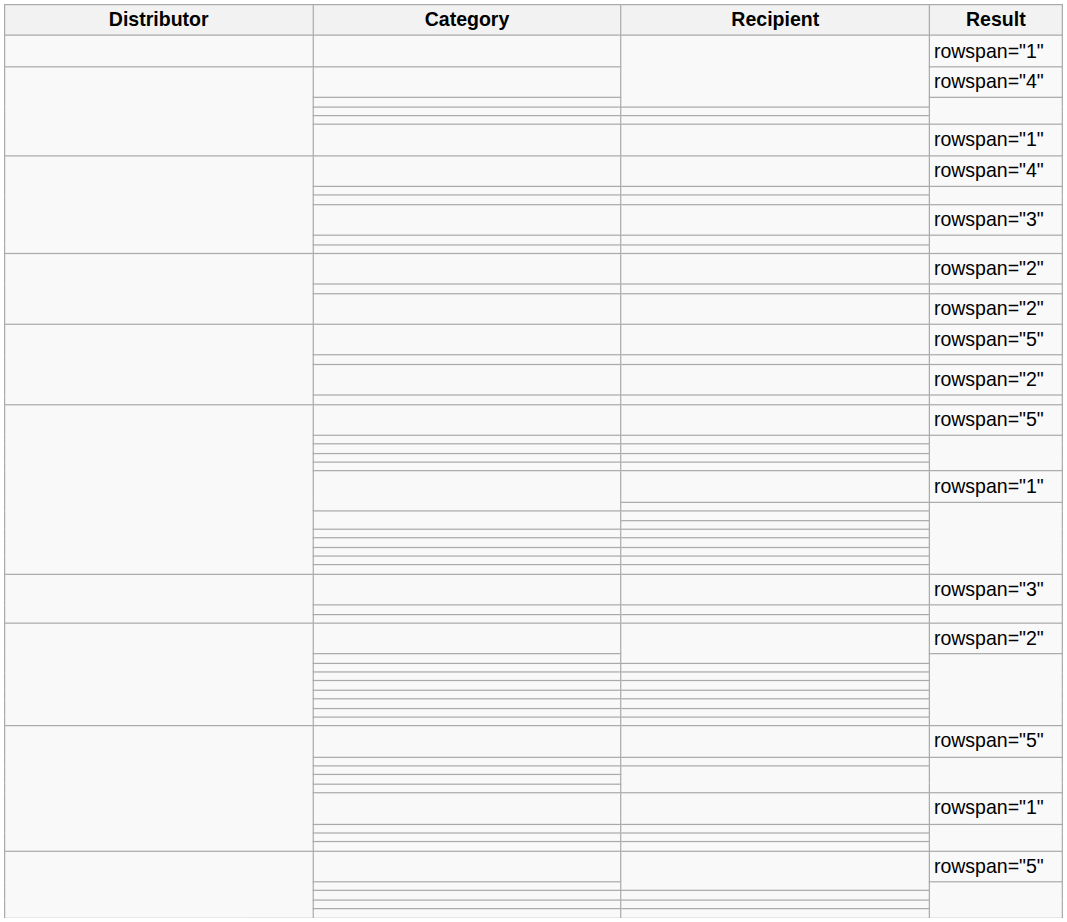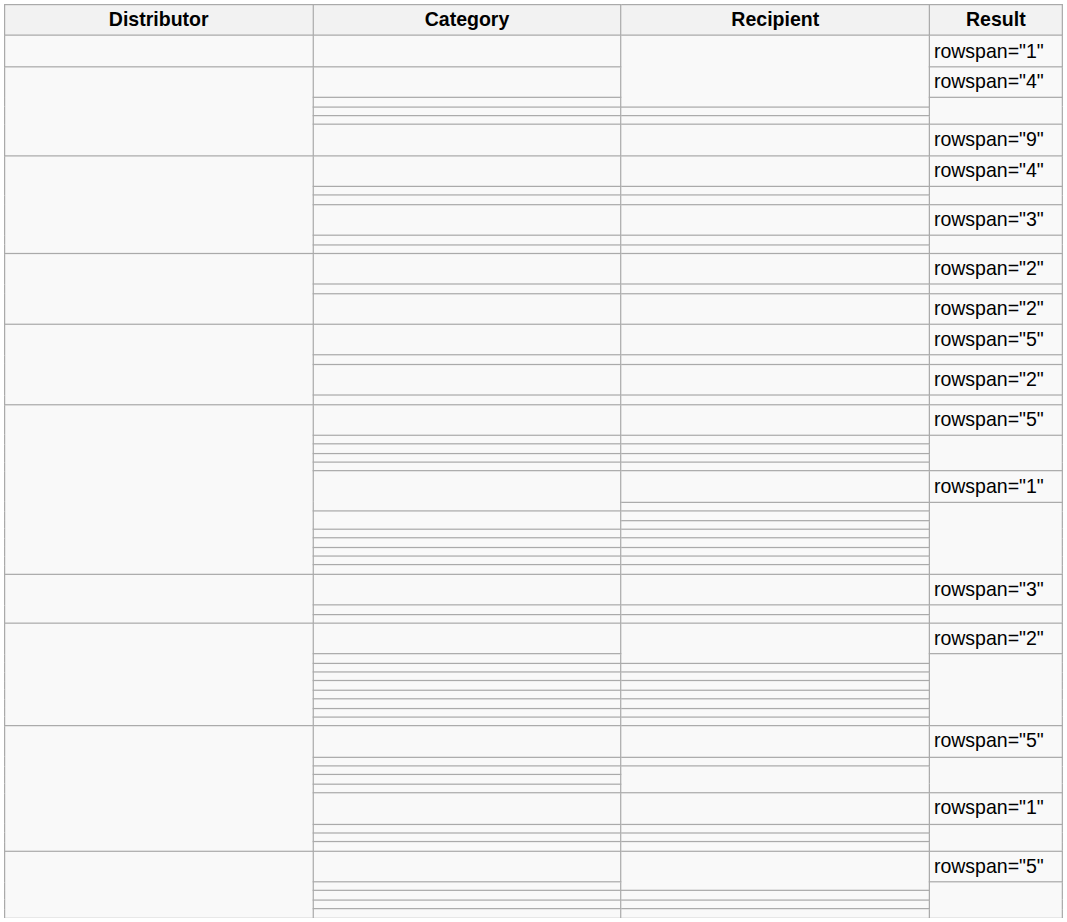(989, 139) rowspan="1" -> (989, 139) rowspan="9"
